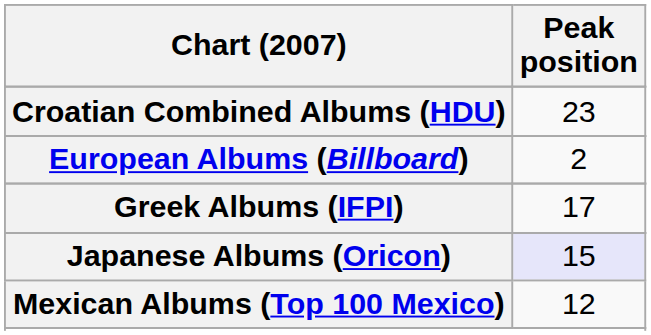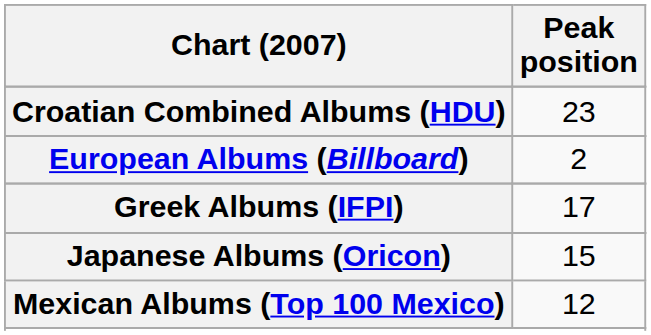(579, 255) lavender background -> (579, 255) no background
